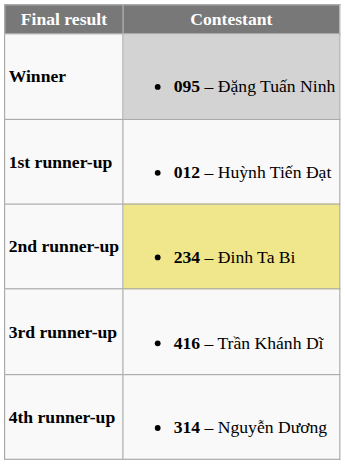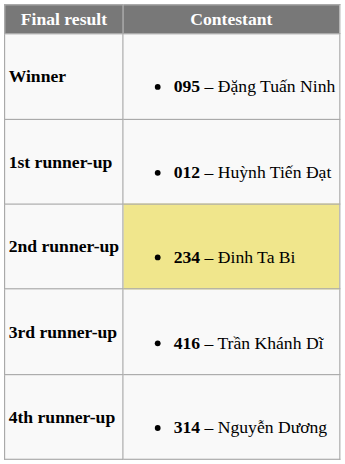(231, 87) lightgrey background -> (231, 87) no background
